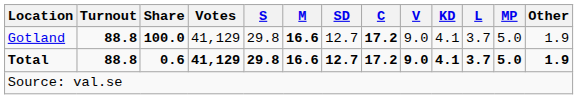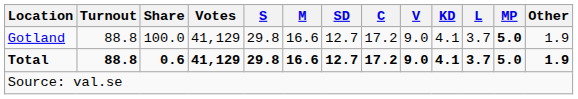(121, 38) bold -> (121, 38) normal
(164, 38) bold -> (164, 38) normal
(302, 38) bold -> (302, 38) normal
(381, 38) bold -> (381, 38) normal
(509, 38) normal -> (509, 38) bold
